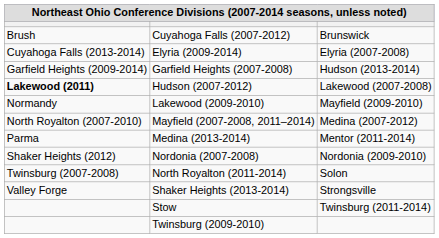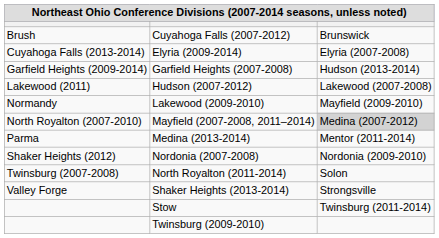(50, 87) bold -> (48, 87) normal
(369, 121) no background -> (369, 121) lightgrey background
